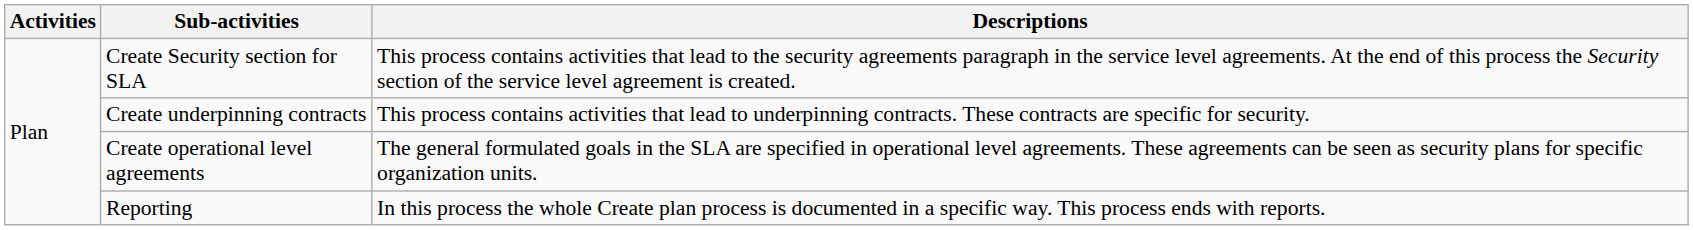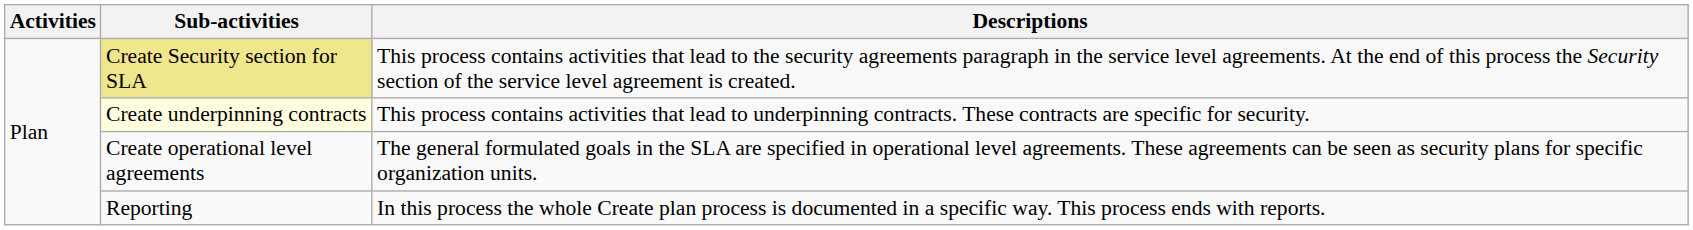(221, 68) no background -> (221, 68) khaki background
(236, 114) no background -> (236, 114) lightyellow background
